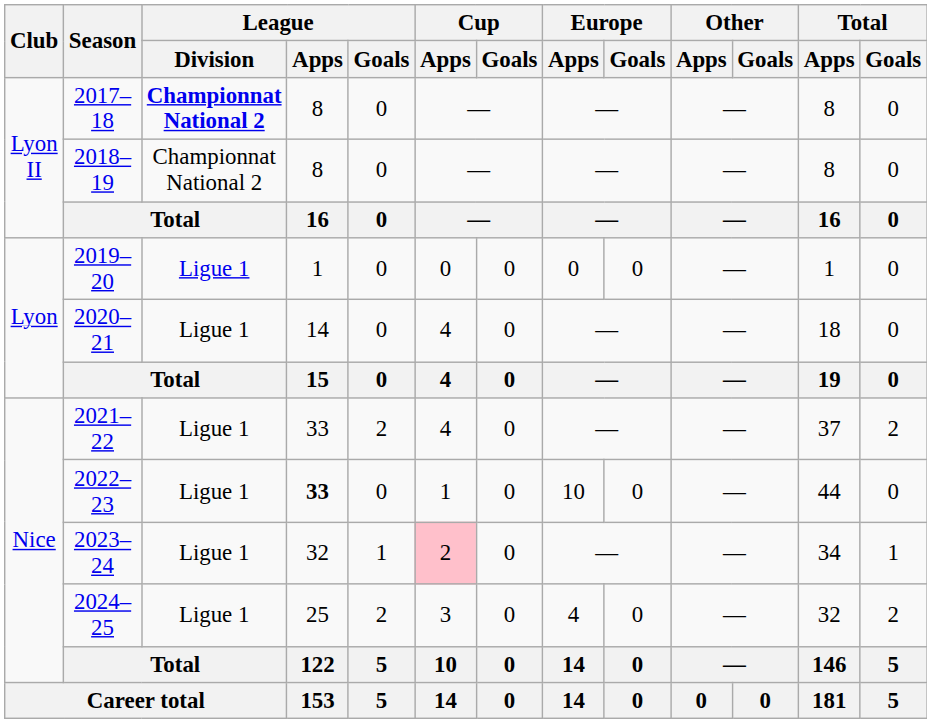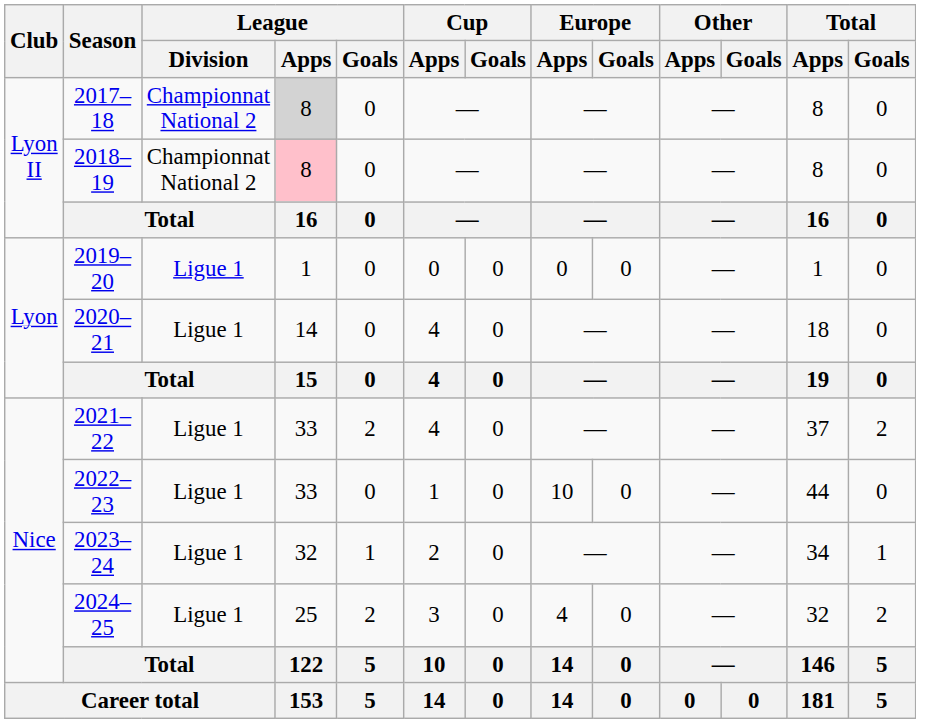(214, 108) bold -> (208, 108) normal
(318, 108) no background -> (306, 108) lightgrey background
(318, 170) no background -> (306, 170) pink background
(318, 490) bold -> (306, 490) normal
(445, 552) pink background -> (434, 552) no background
